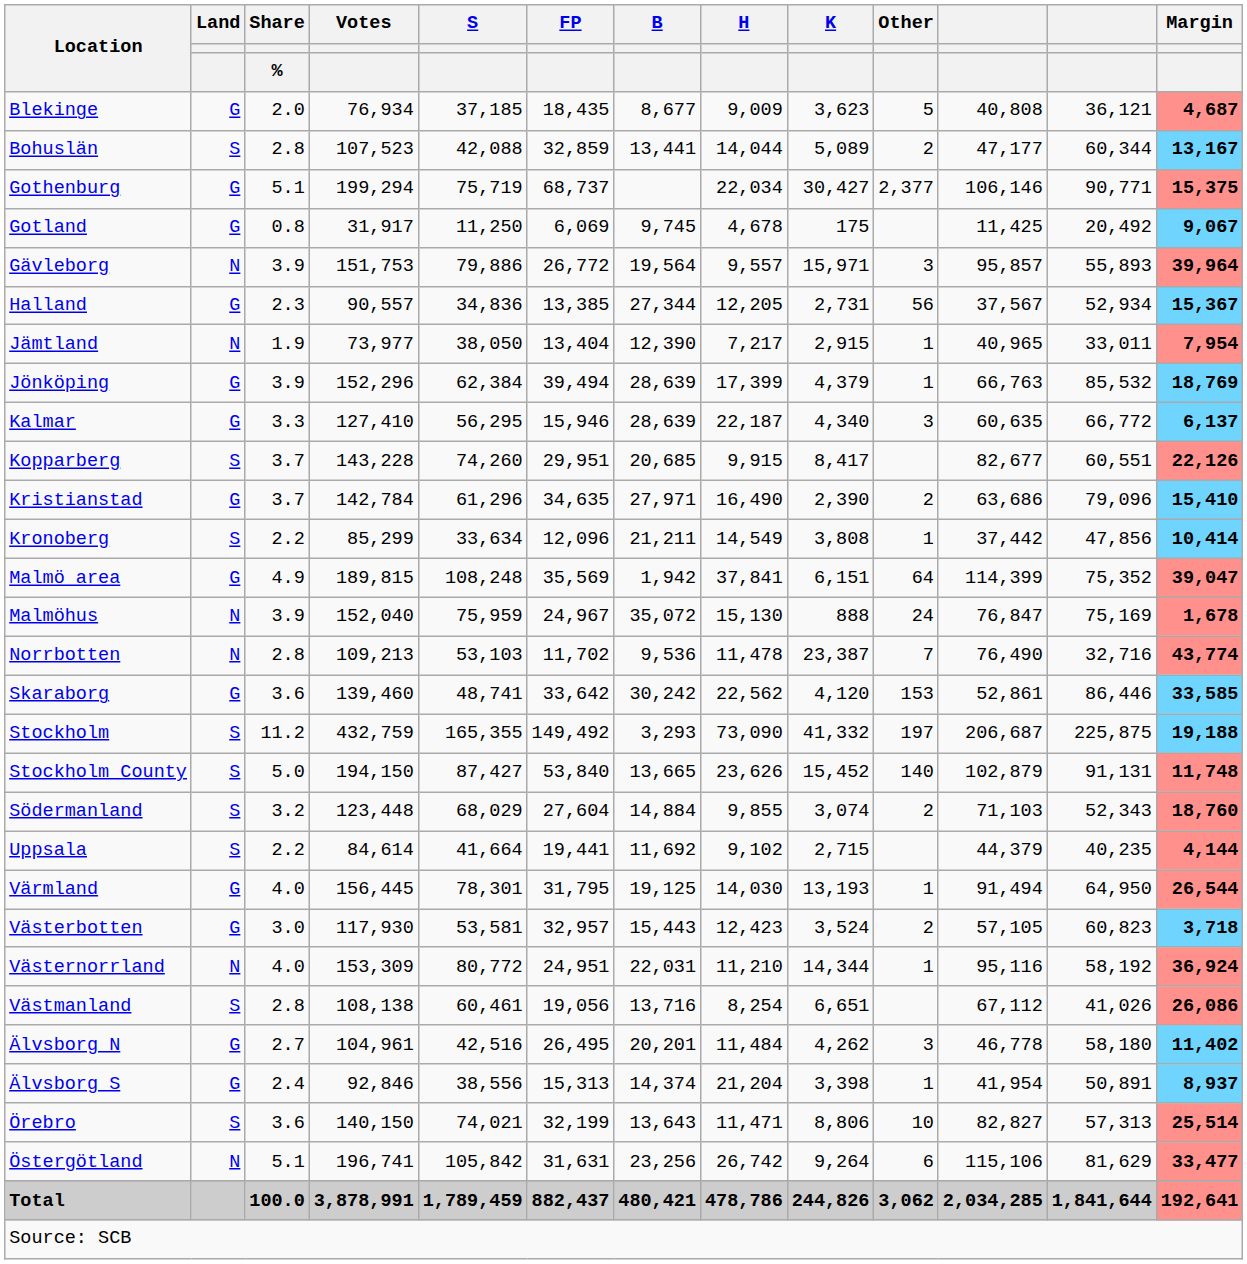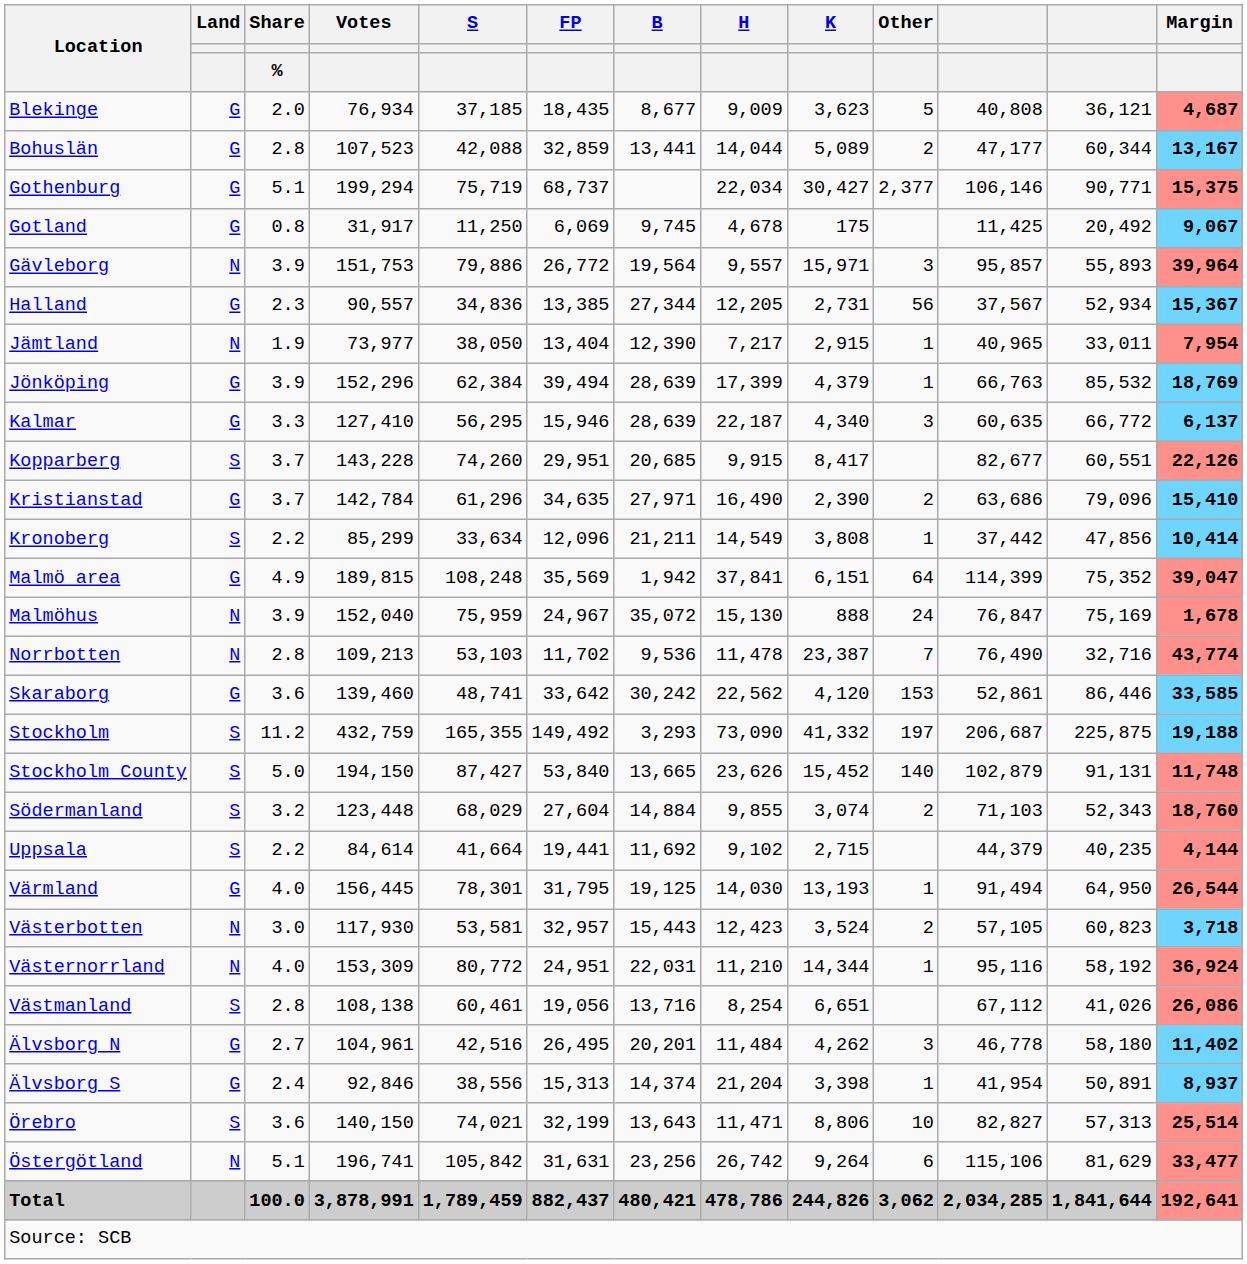(235, 150) S -> (235, 150) G
(235, 928) G -> (235, 928) N
